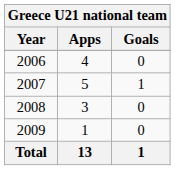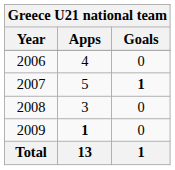(141, 84) normal -> (141, 84) bold
(85, 130) normal -> (85, 130) bold
